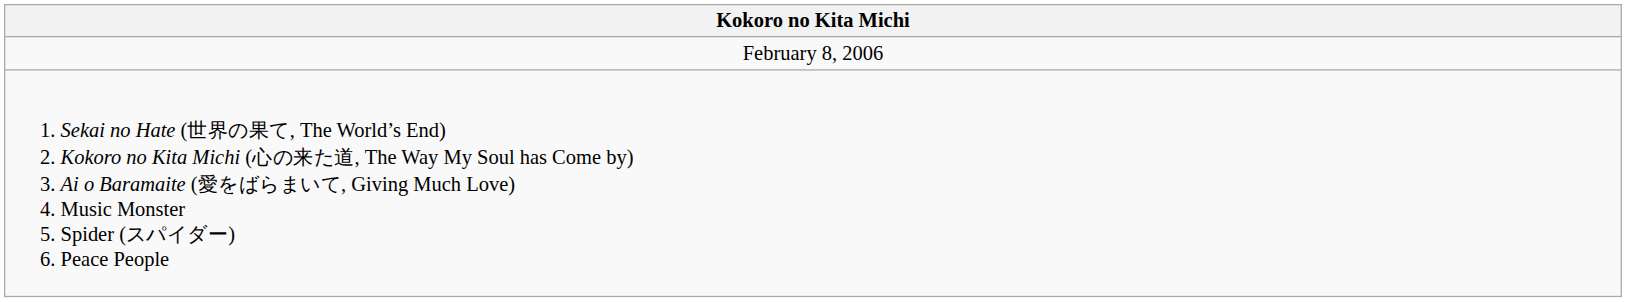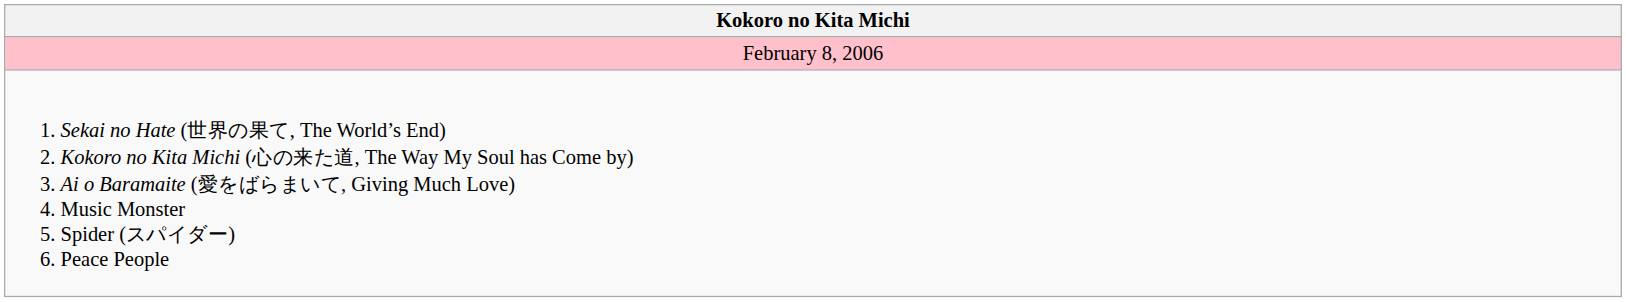(813, 53) no background -> (813, 53) pink background
